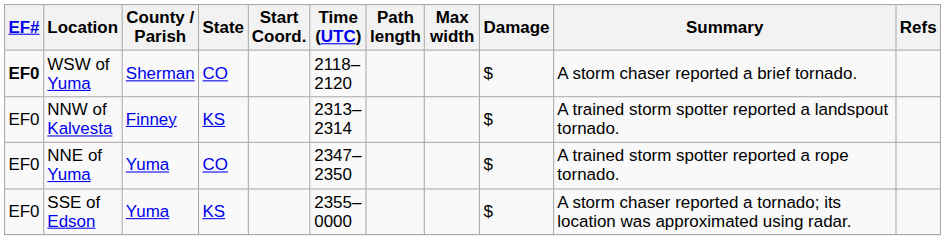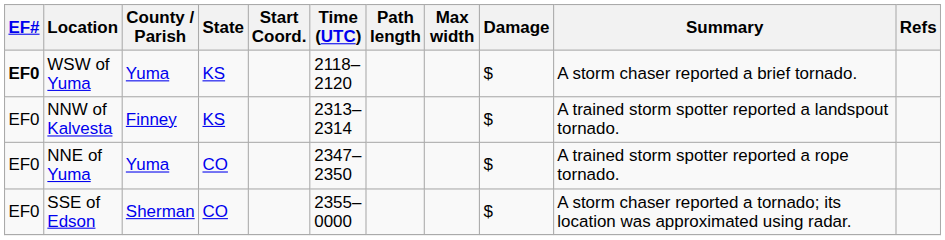(160, 73) Sherman -> (148, 73) Yuma
(215, 73) CO -> (214, 73) KS
(148, 211) Yuma -> (160, 211) Sherman
(214, 211) KS -> (215, 211) CO
